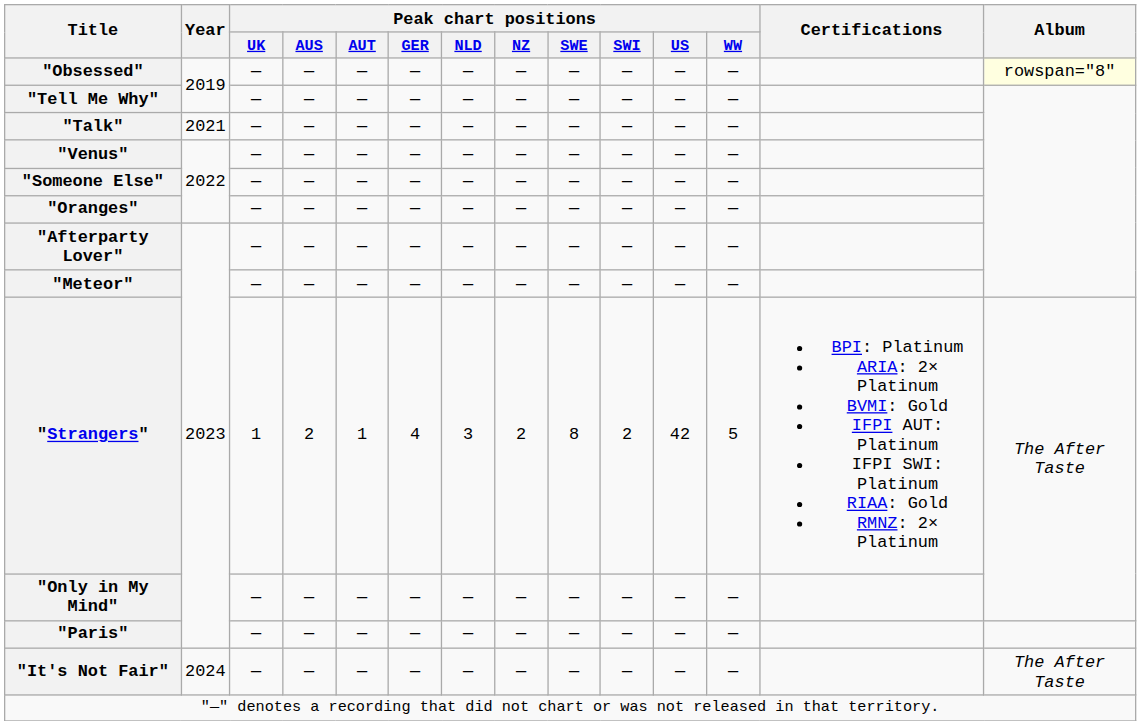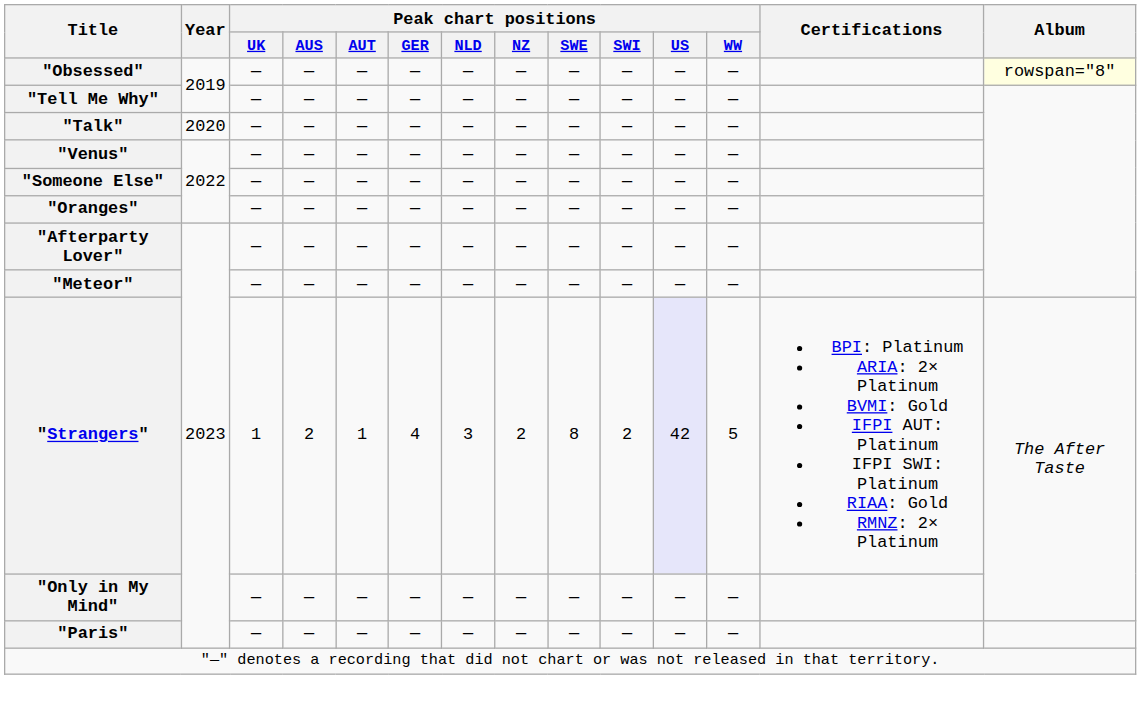(205, 127) 2021 -> (205, 127) 2020
(680, 436) no background -> (680, 436) lavender background
- row: (93, 672)
